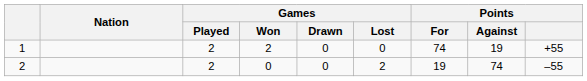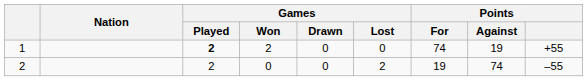(211, 48) normal -> (211, 48) bold
